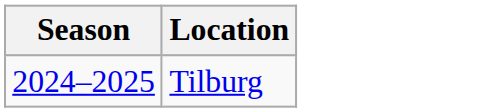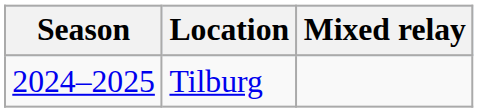+ column: (385, 30)
